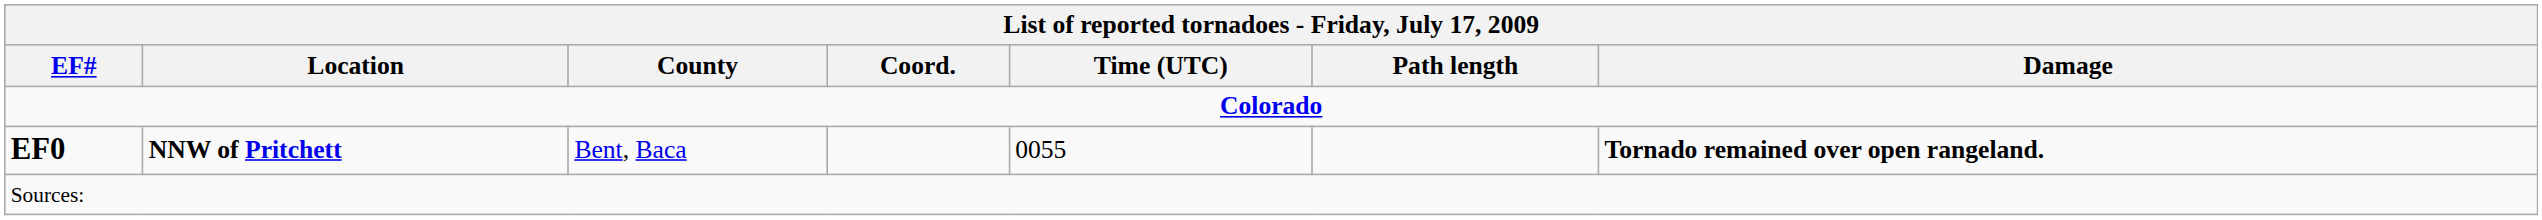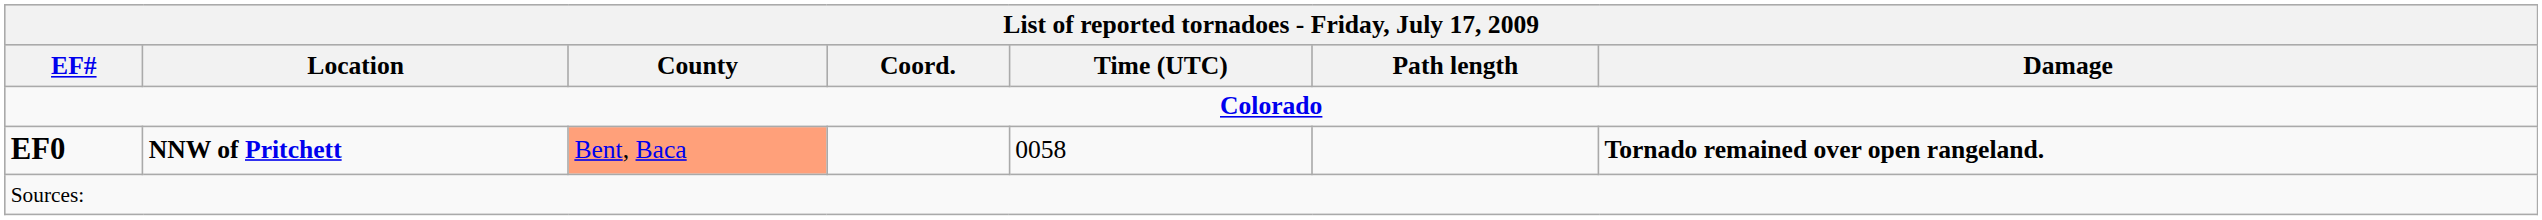(631, 149) no background -> (631, 149) lightsalmon background
(1041, 149) 0055 -> (1041, 149) 0058
